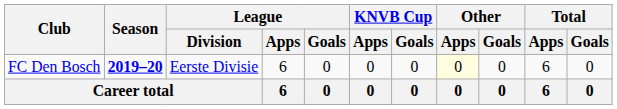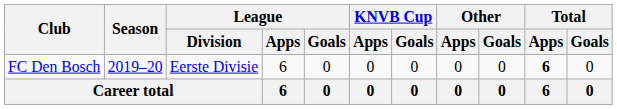(135, 66) bold -> (135, 66) normal
(458, 66) lightyellow background -> (458, 66) no background
(546, 66) normal -> (546, 66) bold
